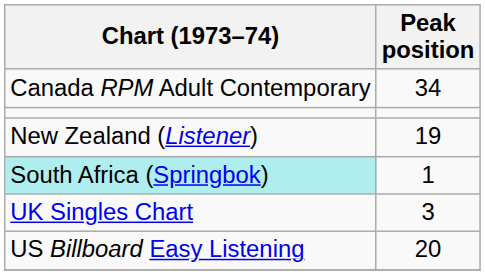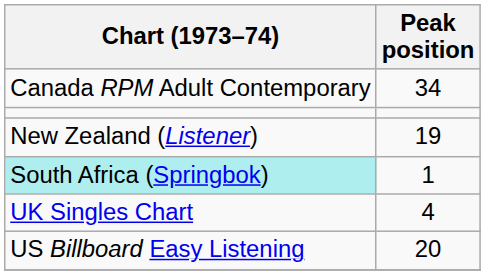(428, 212) 3 -> (428, 212) 4
